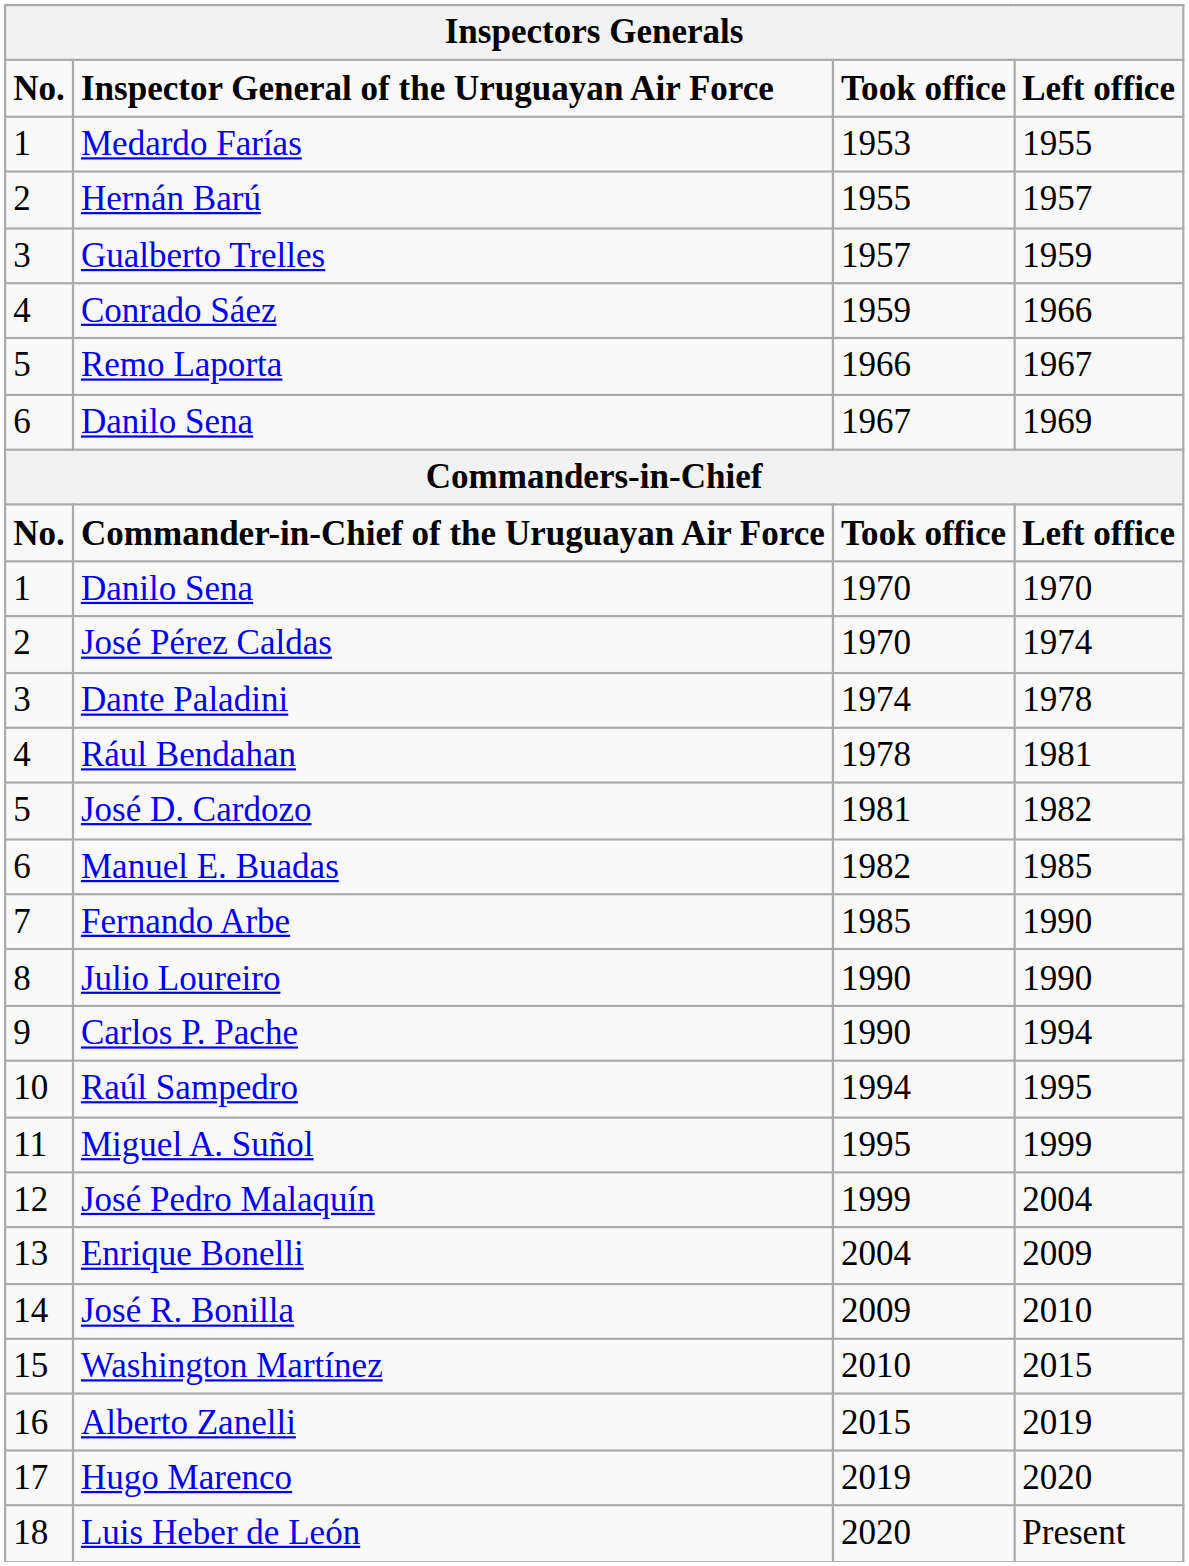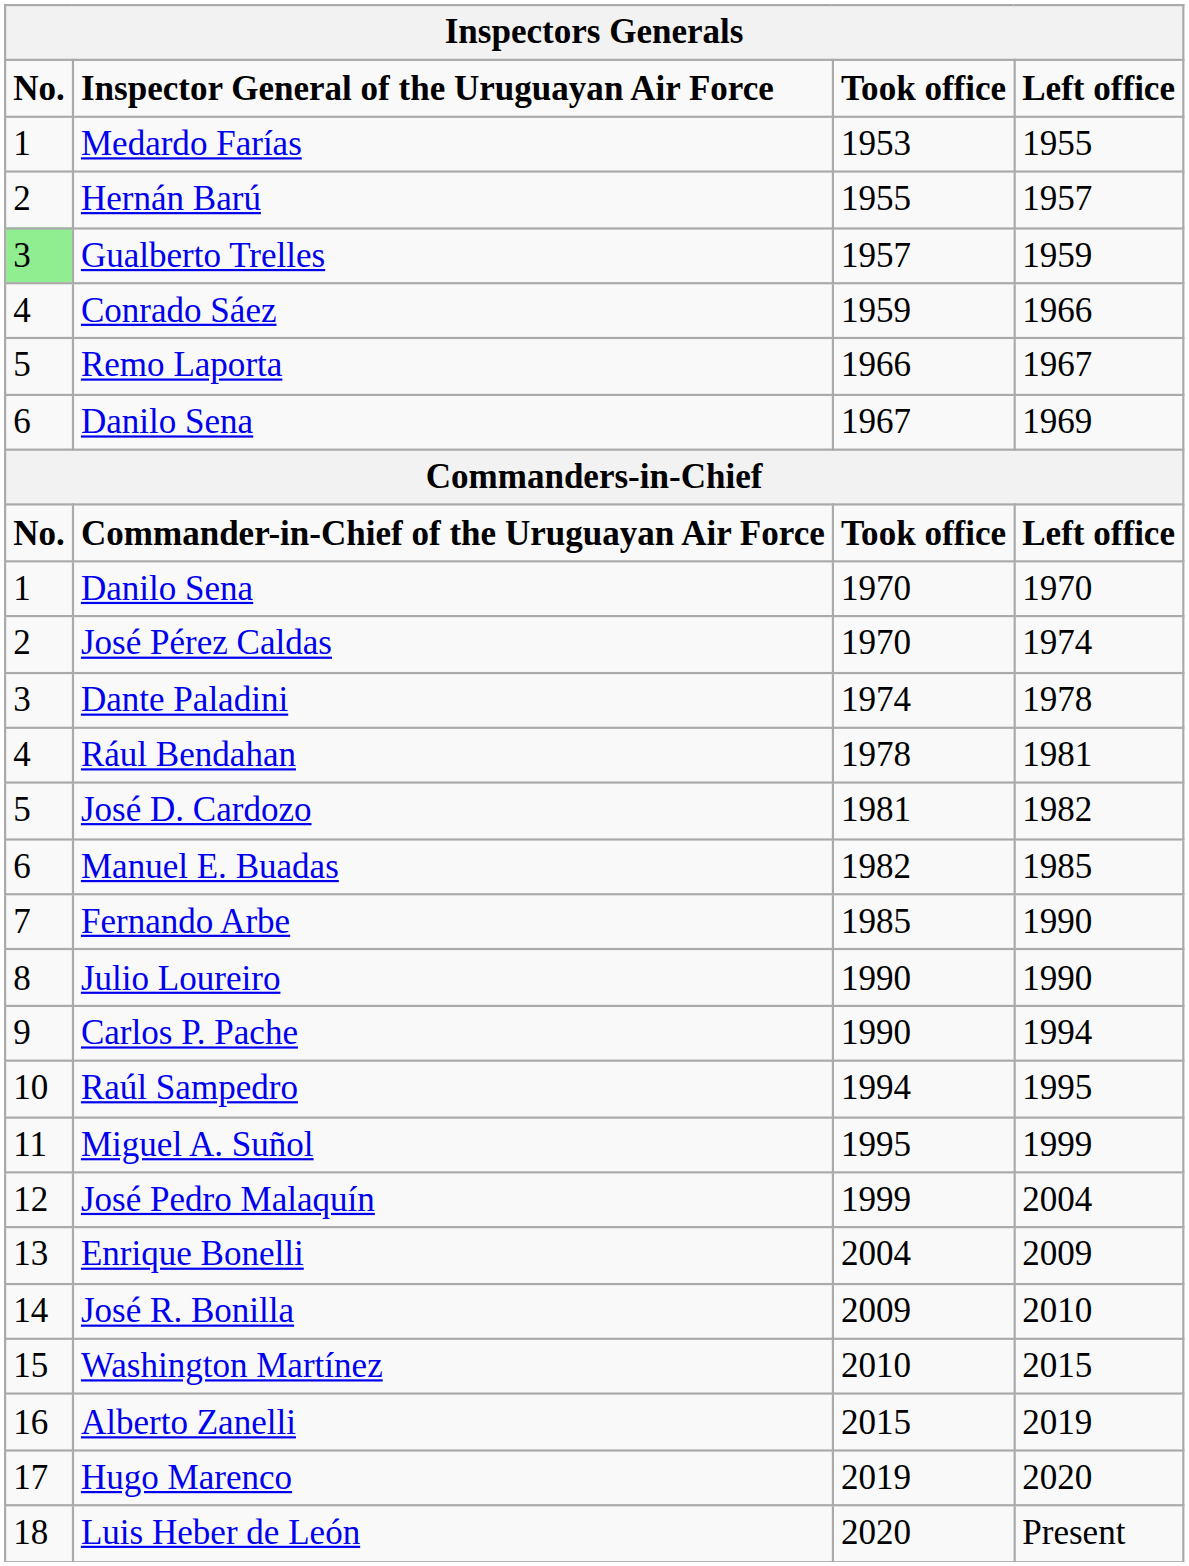(22, 254) no background -> (22, 254) lightgreen background
